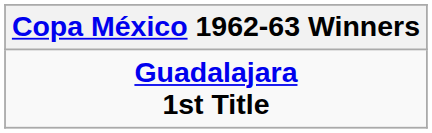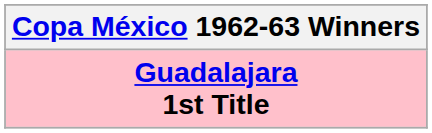(216, 88) no background -> (216, 88) pink background
